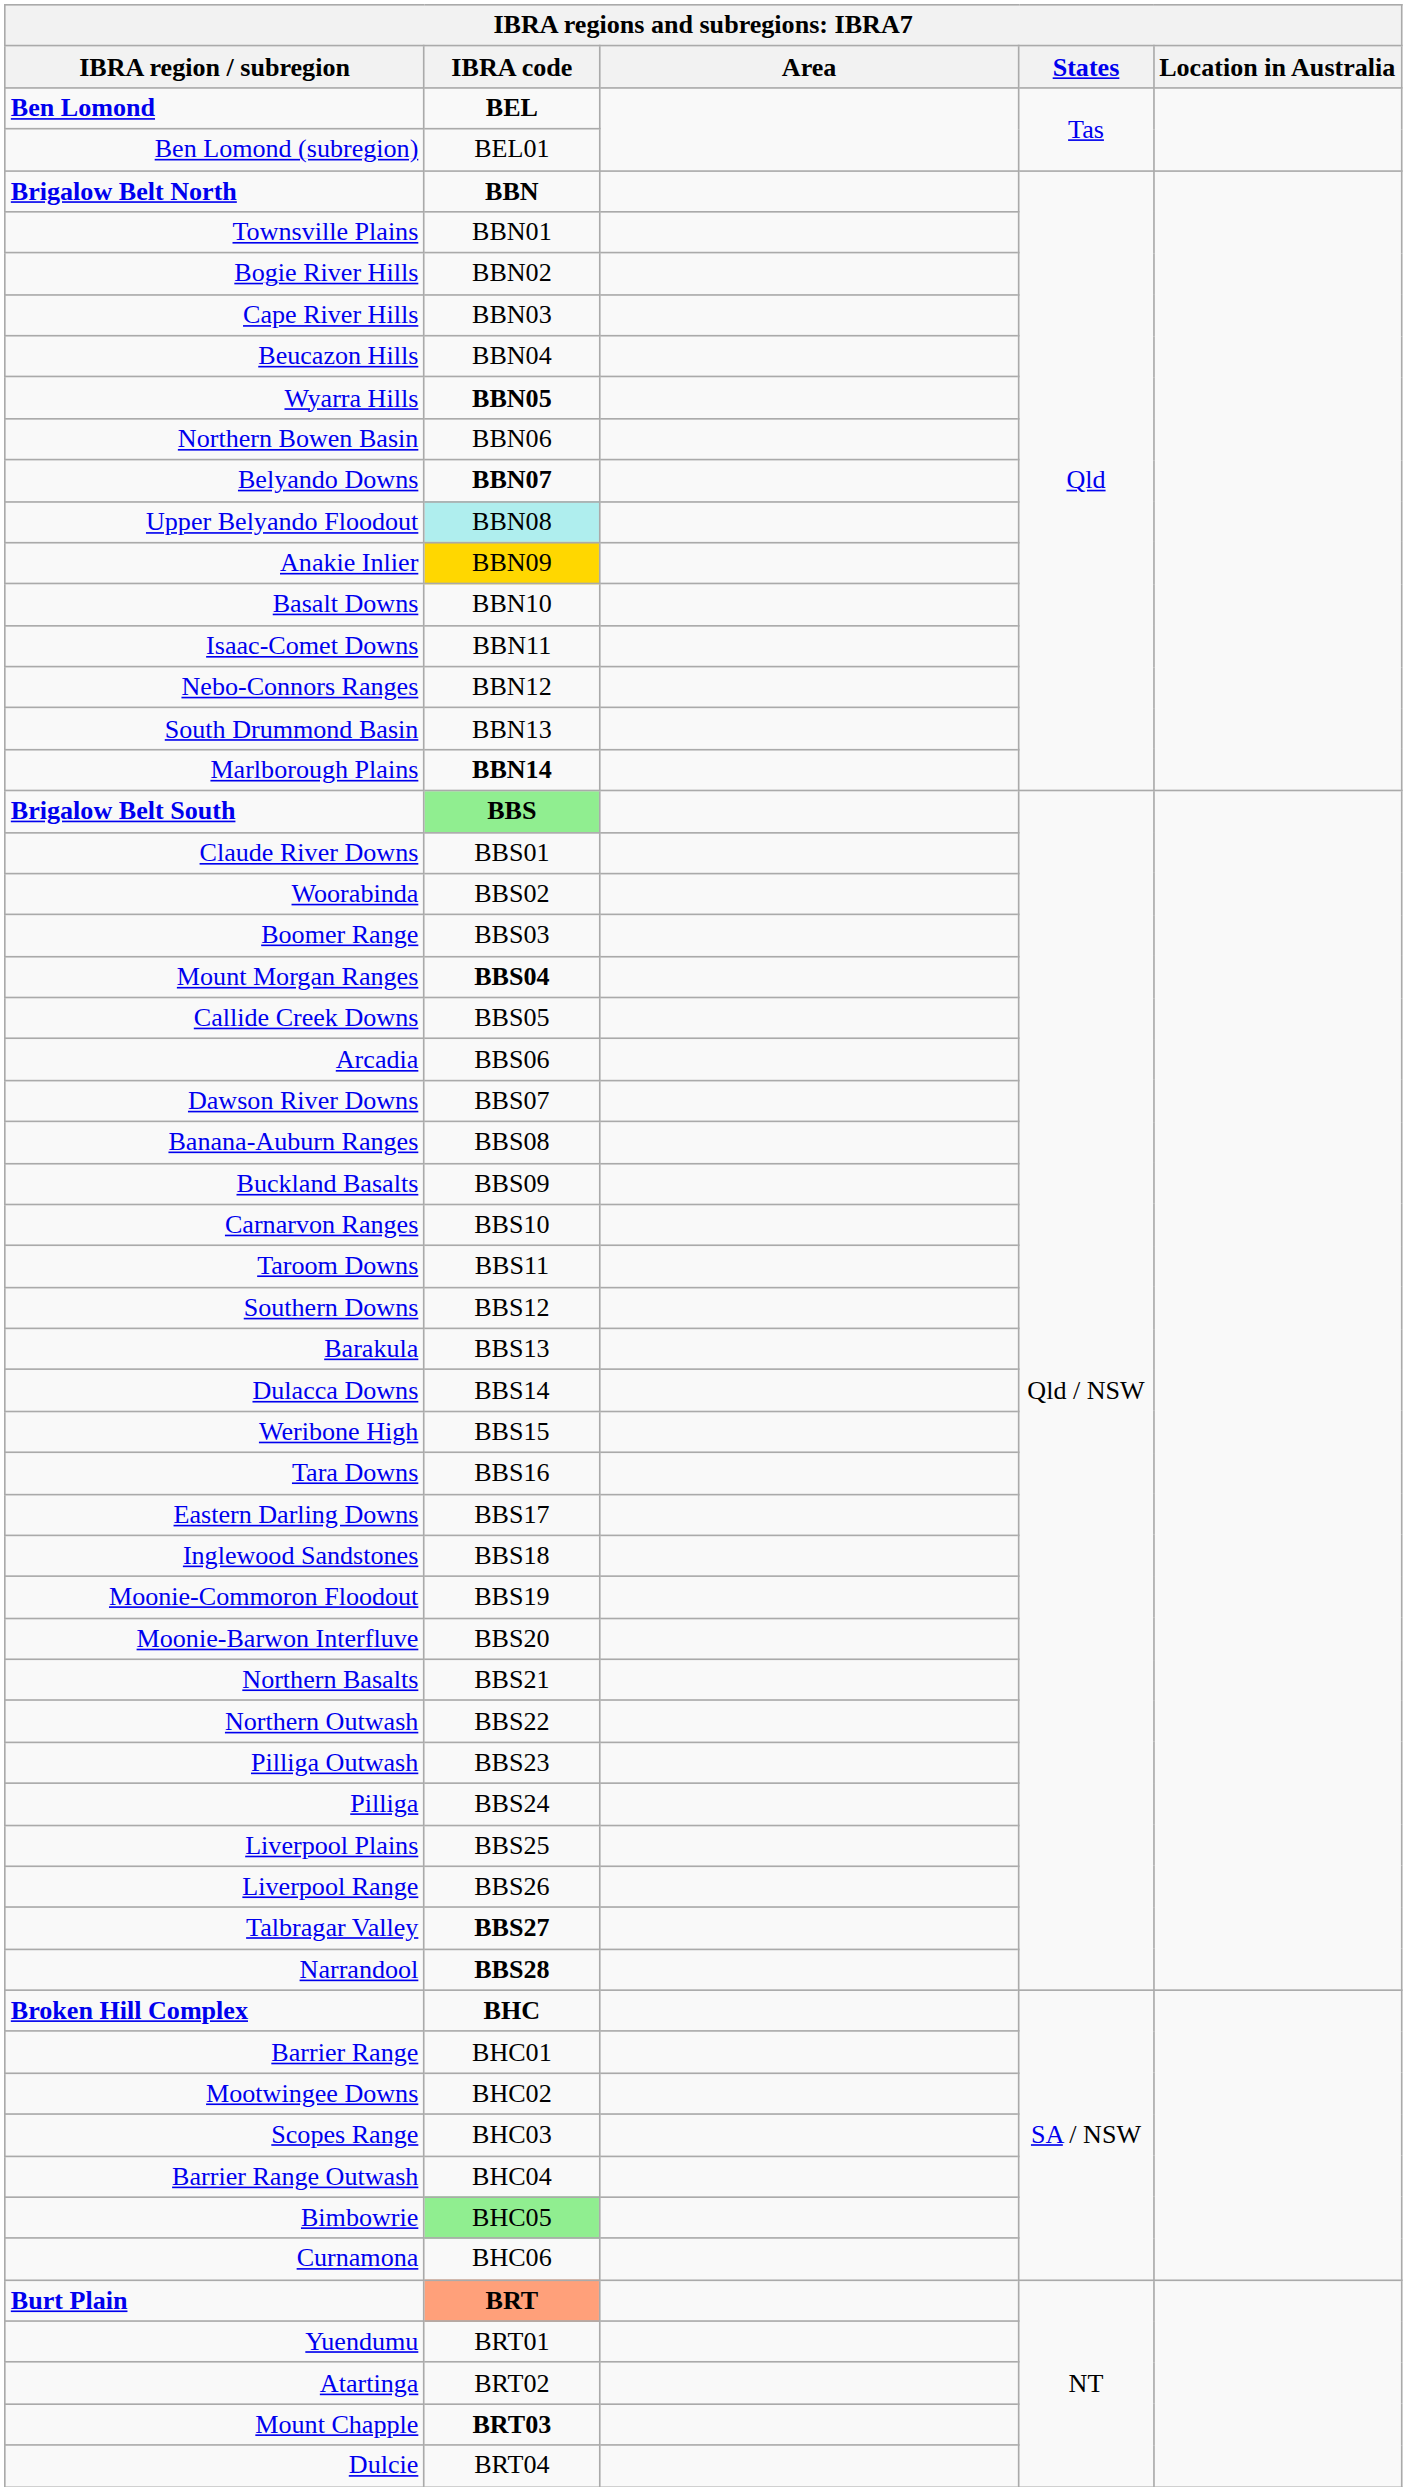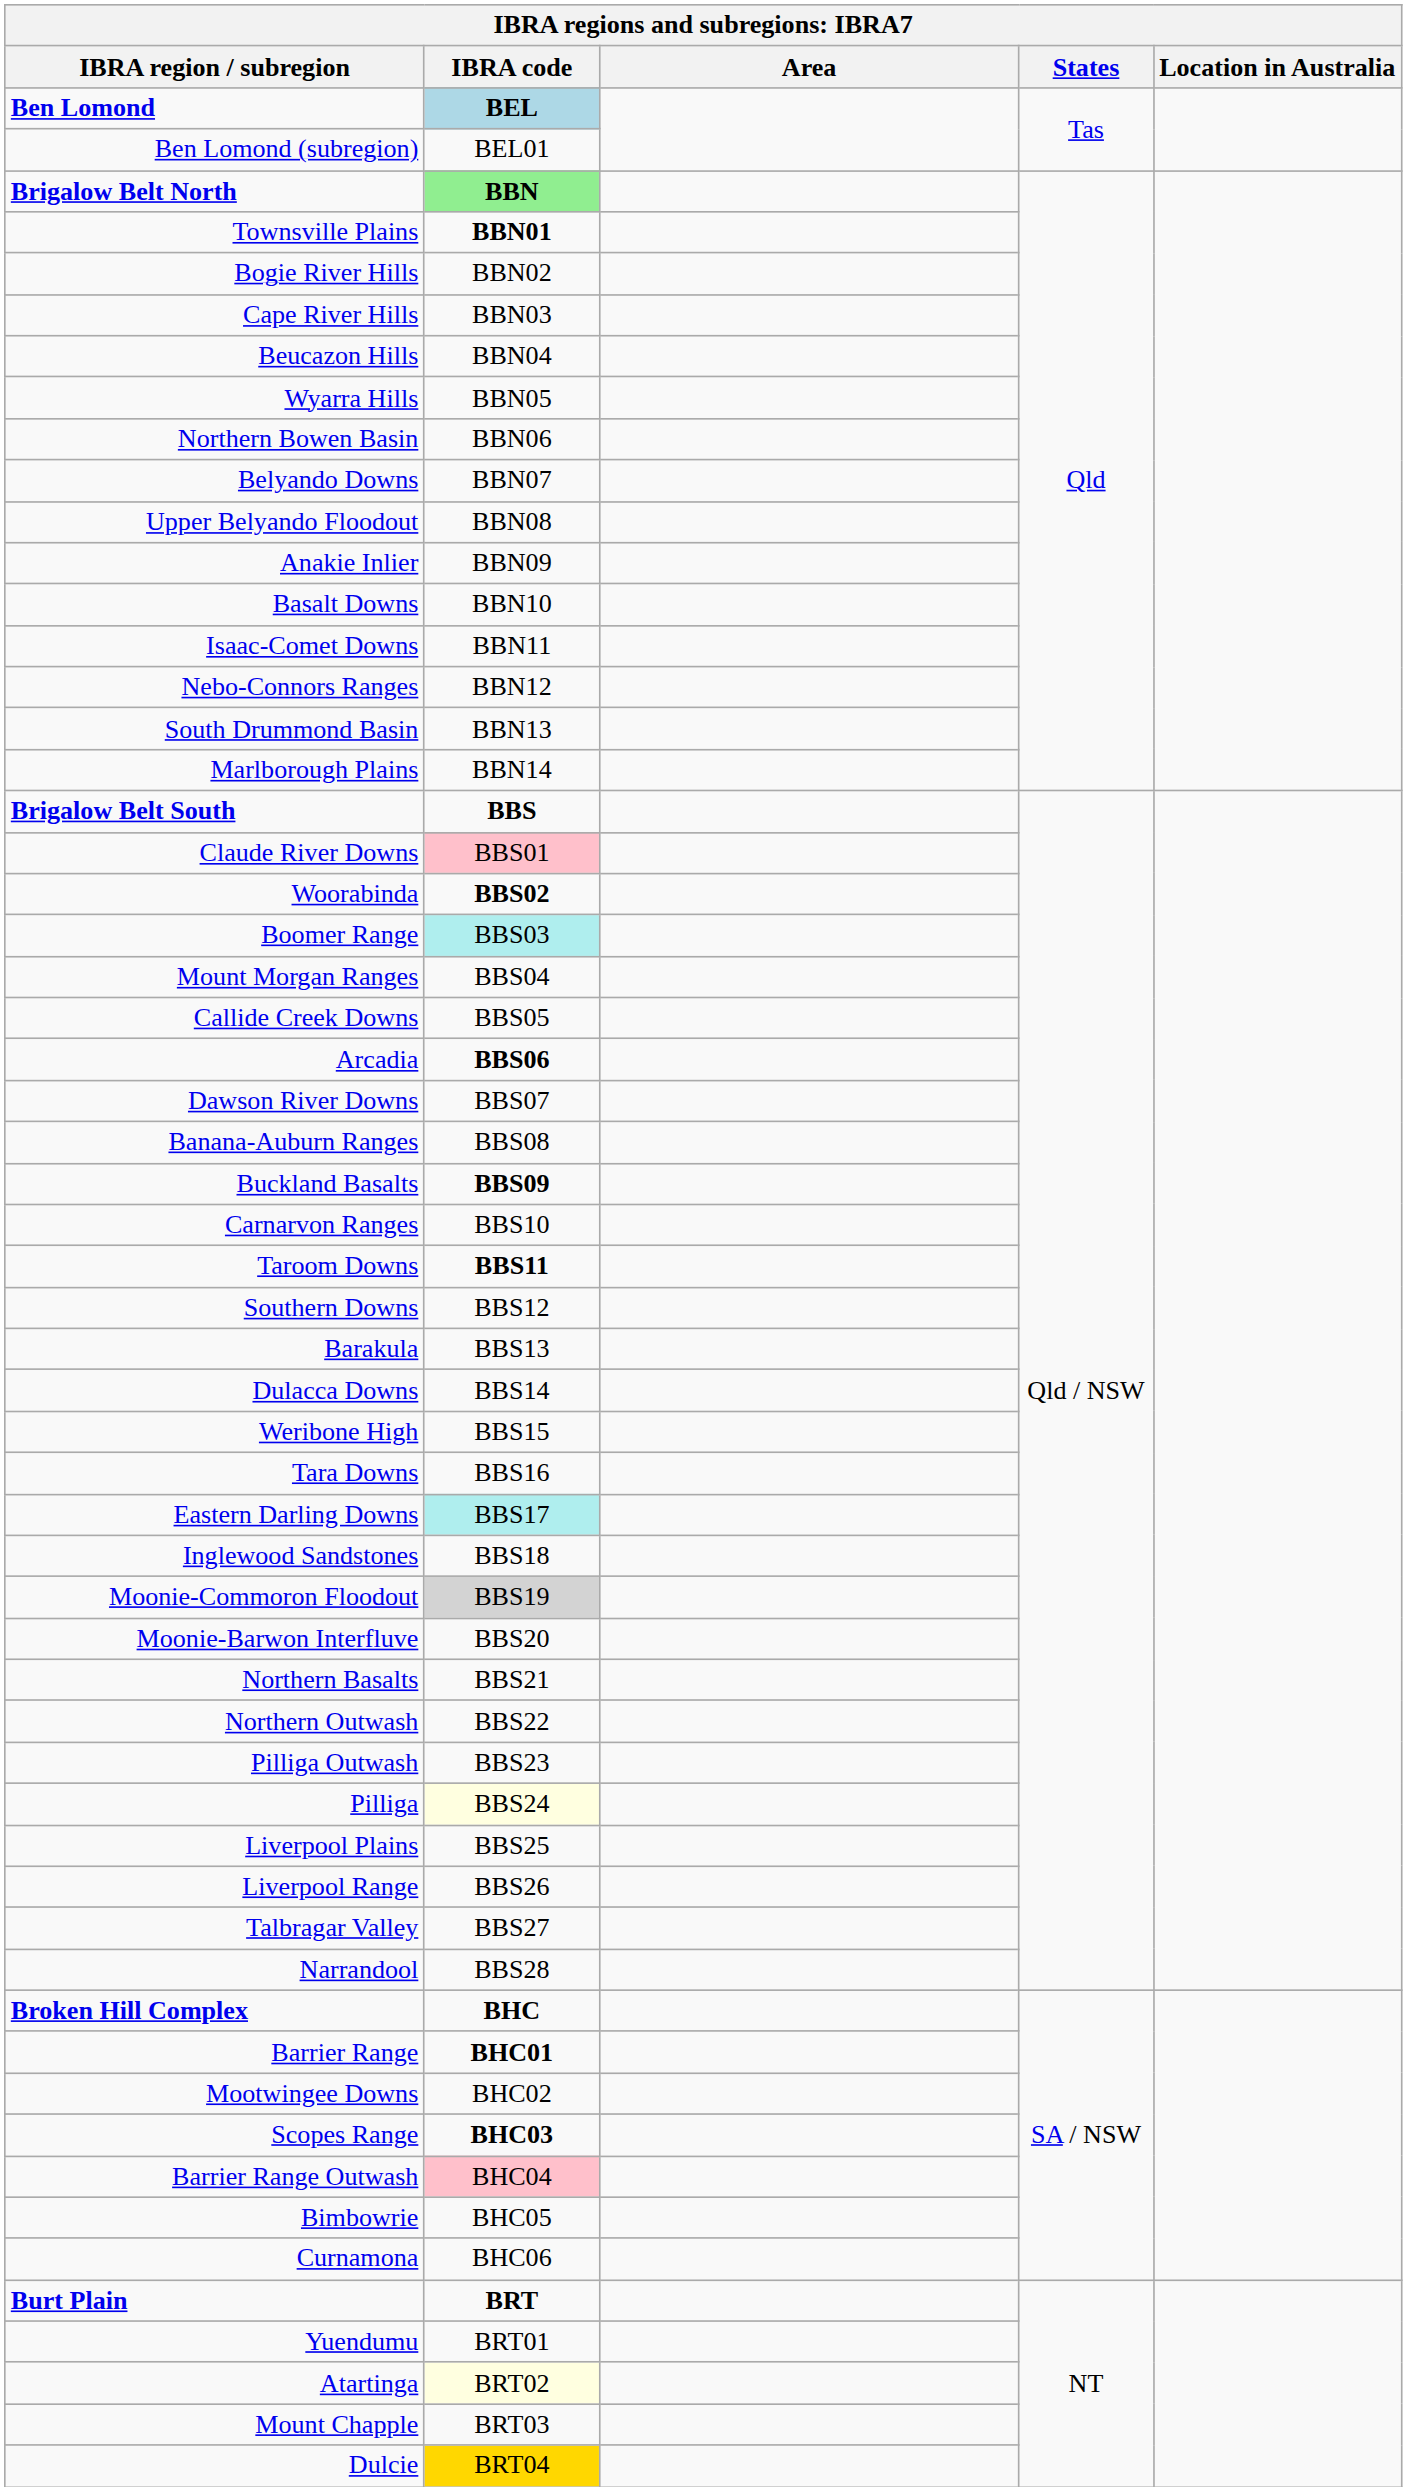(512, 107) no background -> (512, 107) lightblue background
(512, 190) no background -> (512, 190) lightgreen background
(512, 231) normal -> (512, 231) bold
(512, 397) bold -> (512, 397) normal
(512, 480) bold -> (512, 480) normal
(512, 521) paleturquoise background -> (512, 521) no background
(512, 562) gold background -> (512, 562) no background
(512, 769) bold -> (512, 769) normal
(512, 811) lightgreen background -> (512, 811) no background
(512, 852) no background -> (512, 852) pink background
(512, 893) normal -> (512, 893) bold
(512, 935) no background -> (512, 935) paleturquoise background
(512, 976) bold -> (512, 976) normal
(512, 1059) normal -> (512, 1059) bold
(512, 1183) normal -> (512, 1183) bold
(512, 1266) normal -> (512, 1266) bold
(512, 1514) no background -> (512, 1514) paleturquoise background
(512, 1596) no background -> (512, 1596) lightgrey background
(512, 1803) no background -> (512, 1803) lightyellow background
(512, 1927) bold -> (512, 1927) normal
(512, 1969) bold -> (512, 1969) normal
(512, 2051) normal -> (512, 2051) bold
(512, 2134) normal -> (512, 2134) bold
(512, 2175) no background -> (512, 2175) pink background
(512, 2217) lightgreen background -> (512, 2217) no background
(512, 2300) lightsalmon background -> (512, 2300) no background
(512, 2382) no background -> (512, 2382) lightyellow background
(512, 2424) bold -> (512, 2424) normal
(512, 2465) no background -> (512, 2465) gold background
